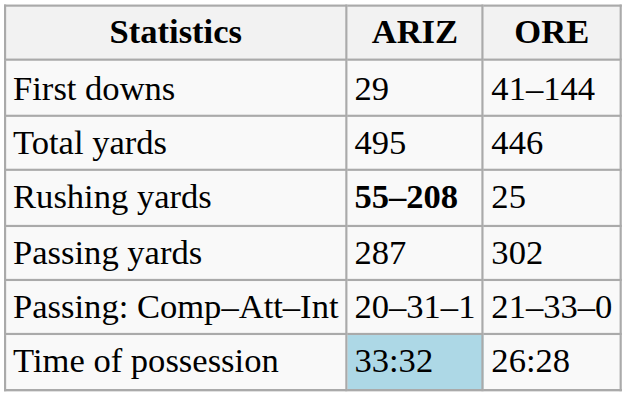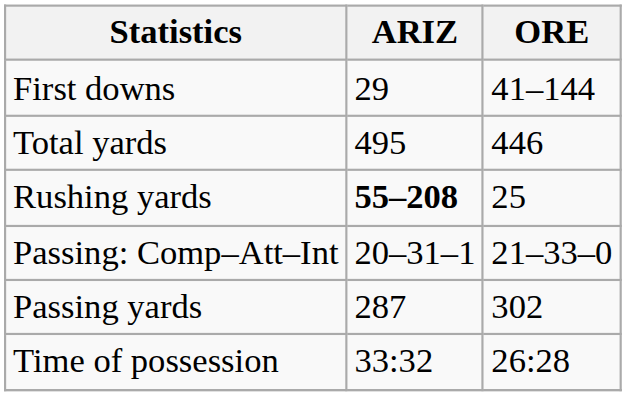rows swapped: (108, 251) <-> (176, 306)
(394, 361) lightblue background -> (394, 361) no background
